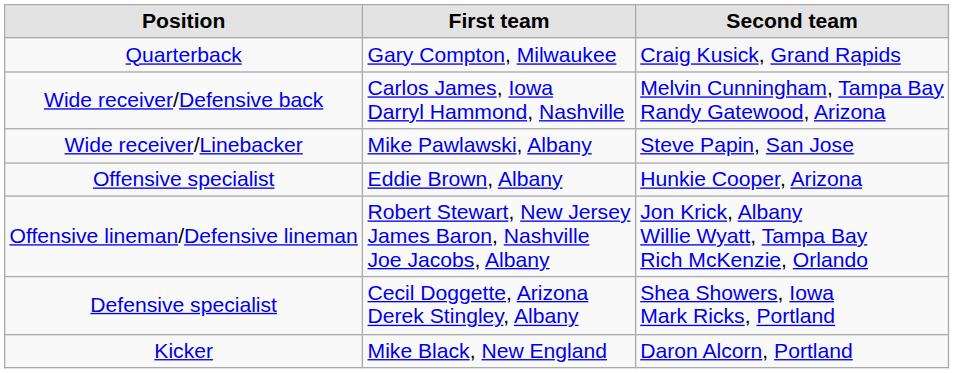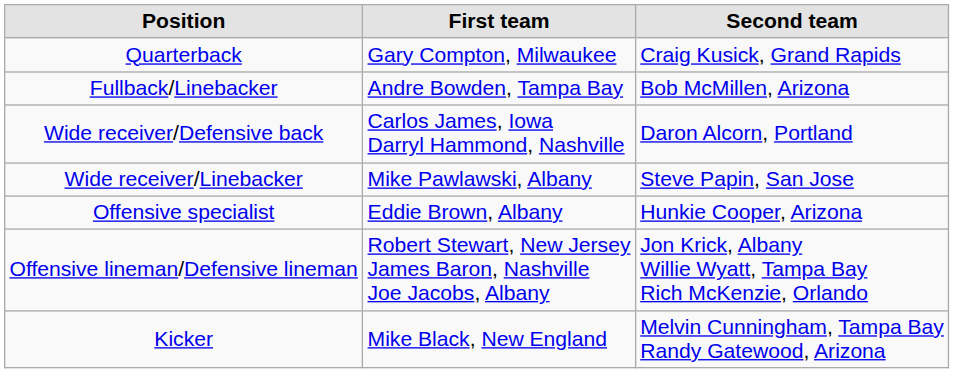+ row: (184, 88)
(792, 100) Melvin Cunningham, Tampa Bay Randy Gatewood, Arizona -> (746, 133) Daron Alcorn, Portland
- row: (184, 305)
(746, 350) Daron Alcorn, Portland -> (792, 338) Melvin Cunningham, Tampa Bay Randy Gatewood, Arizona
